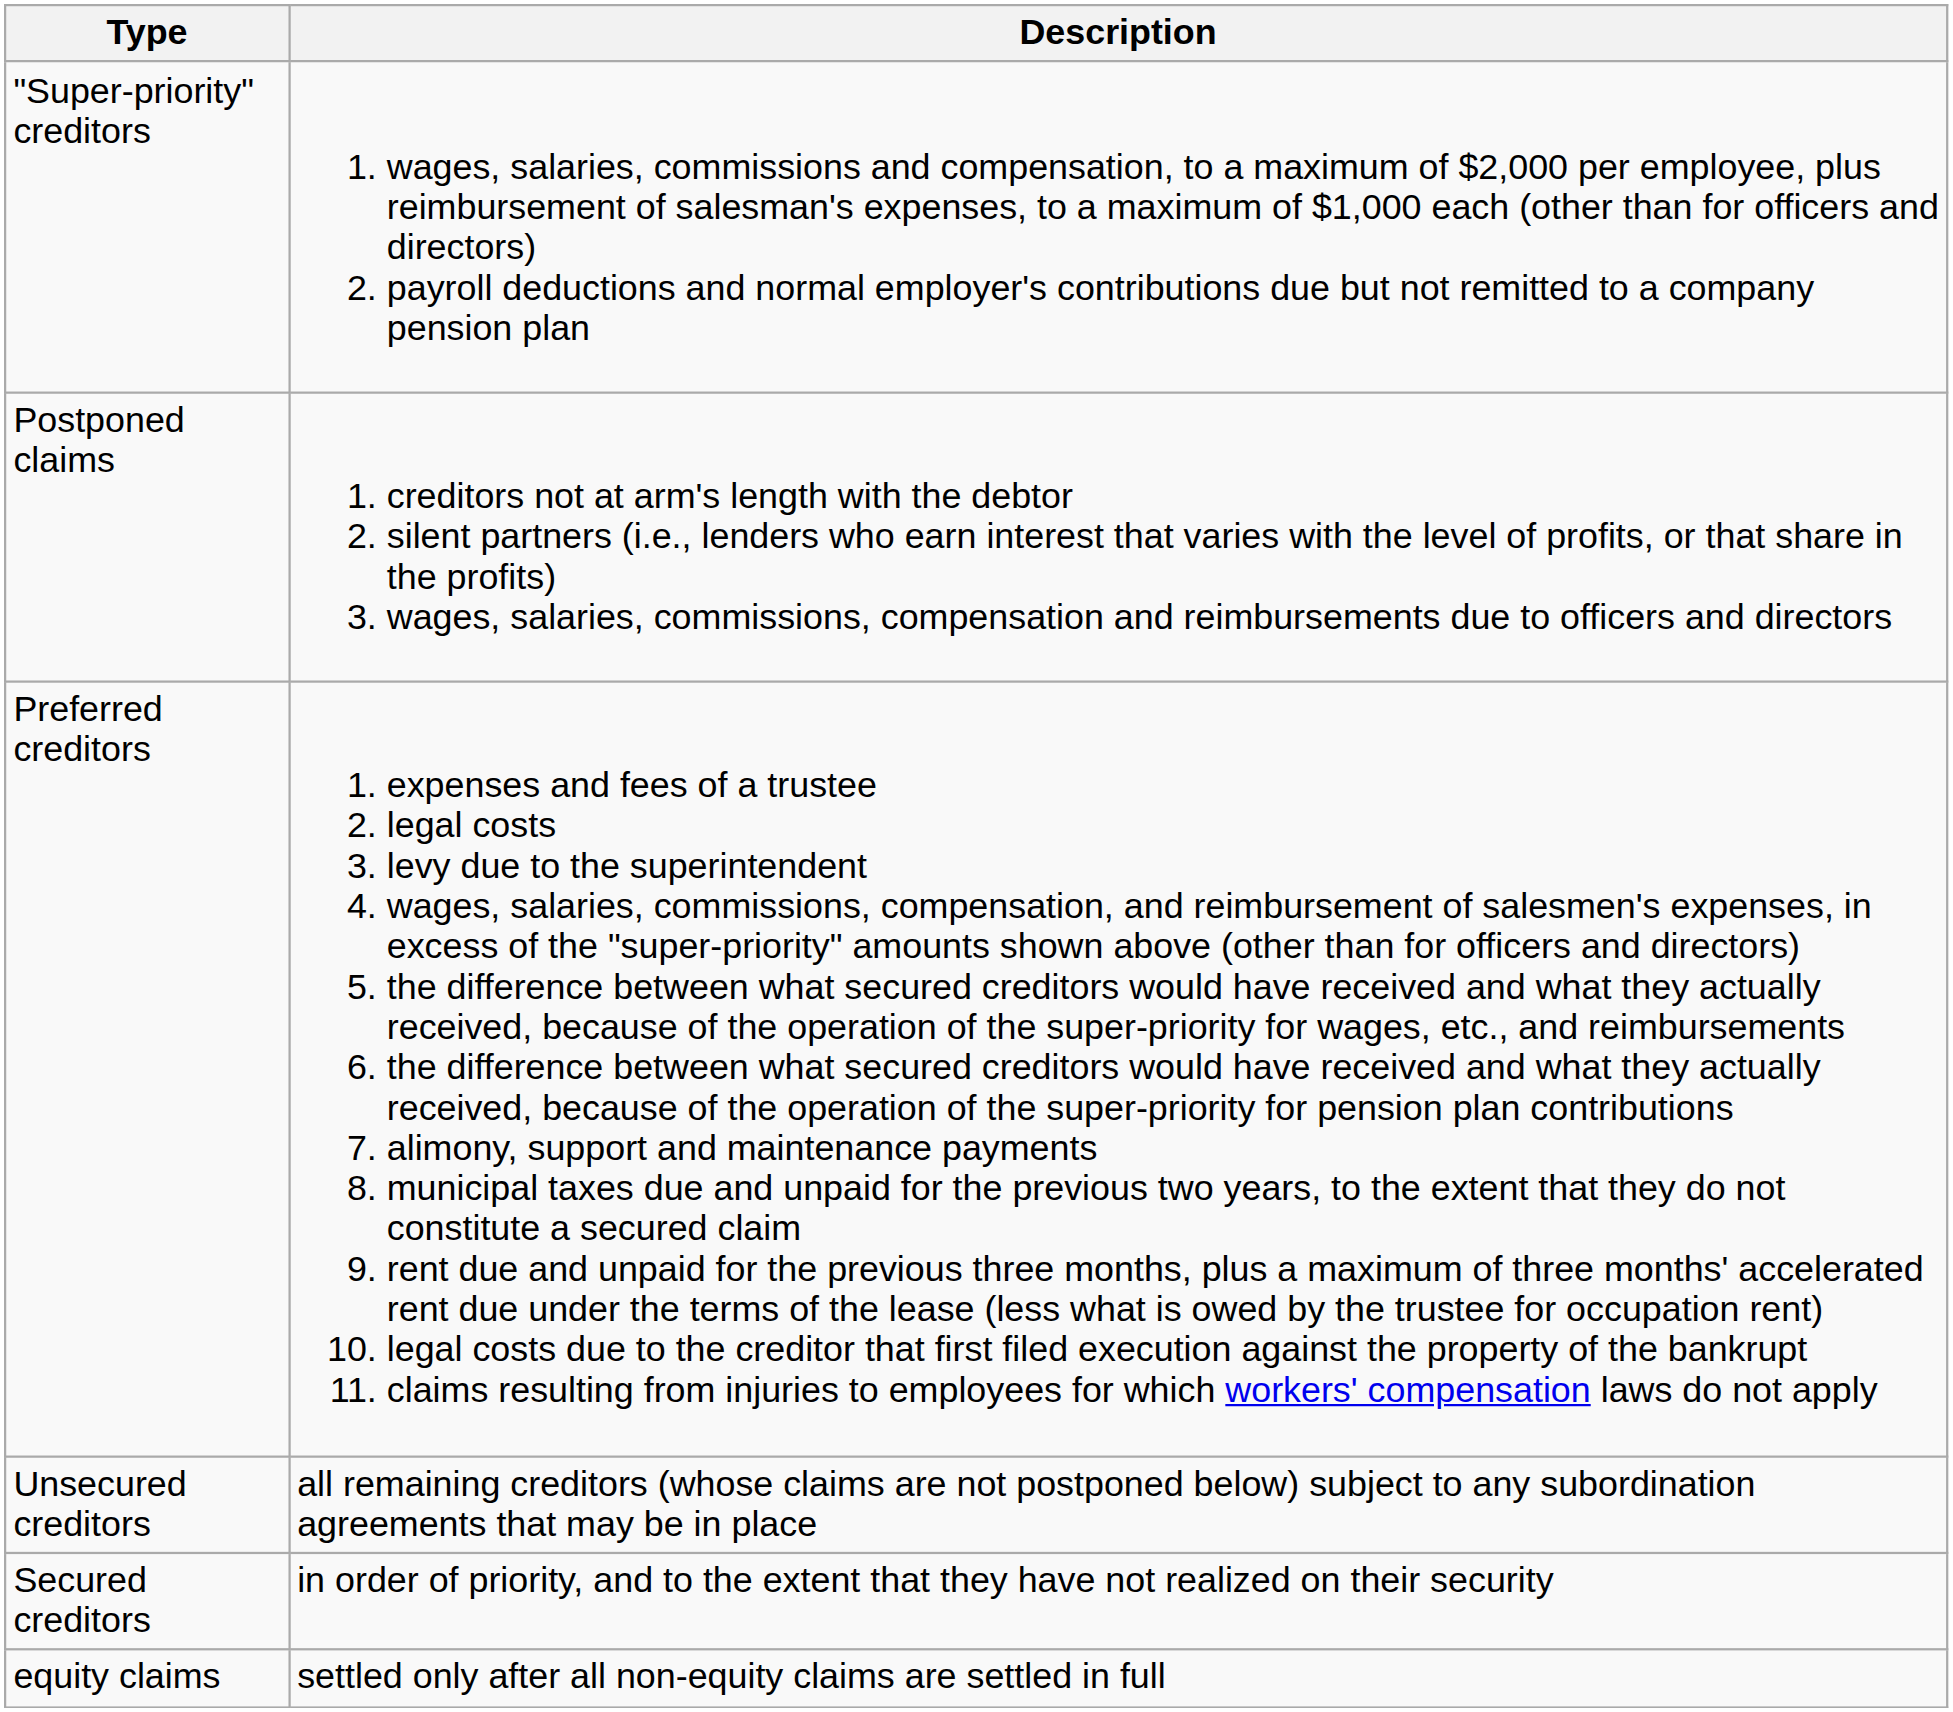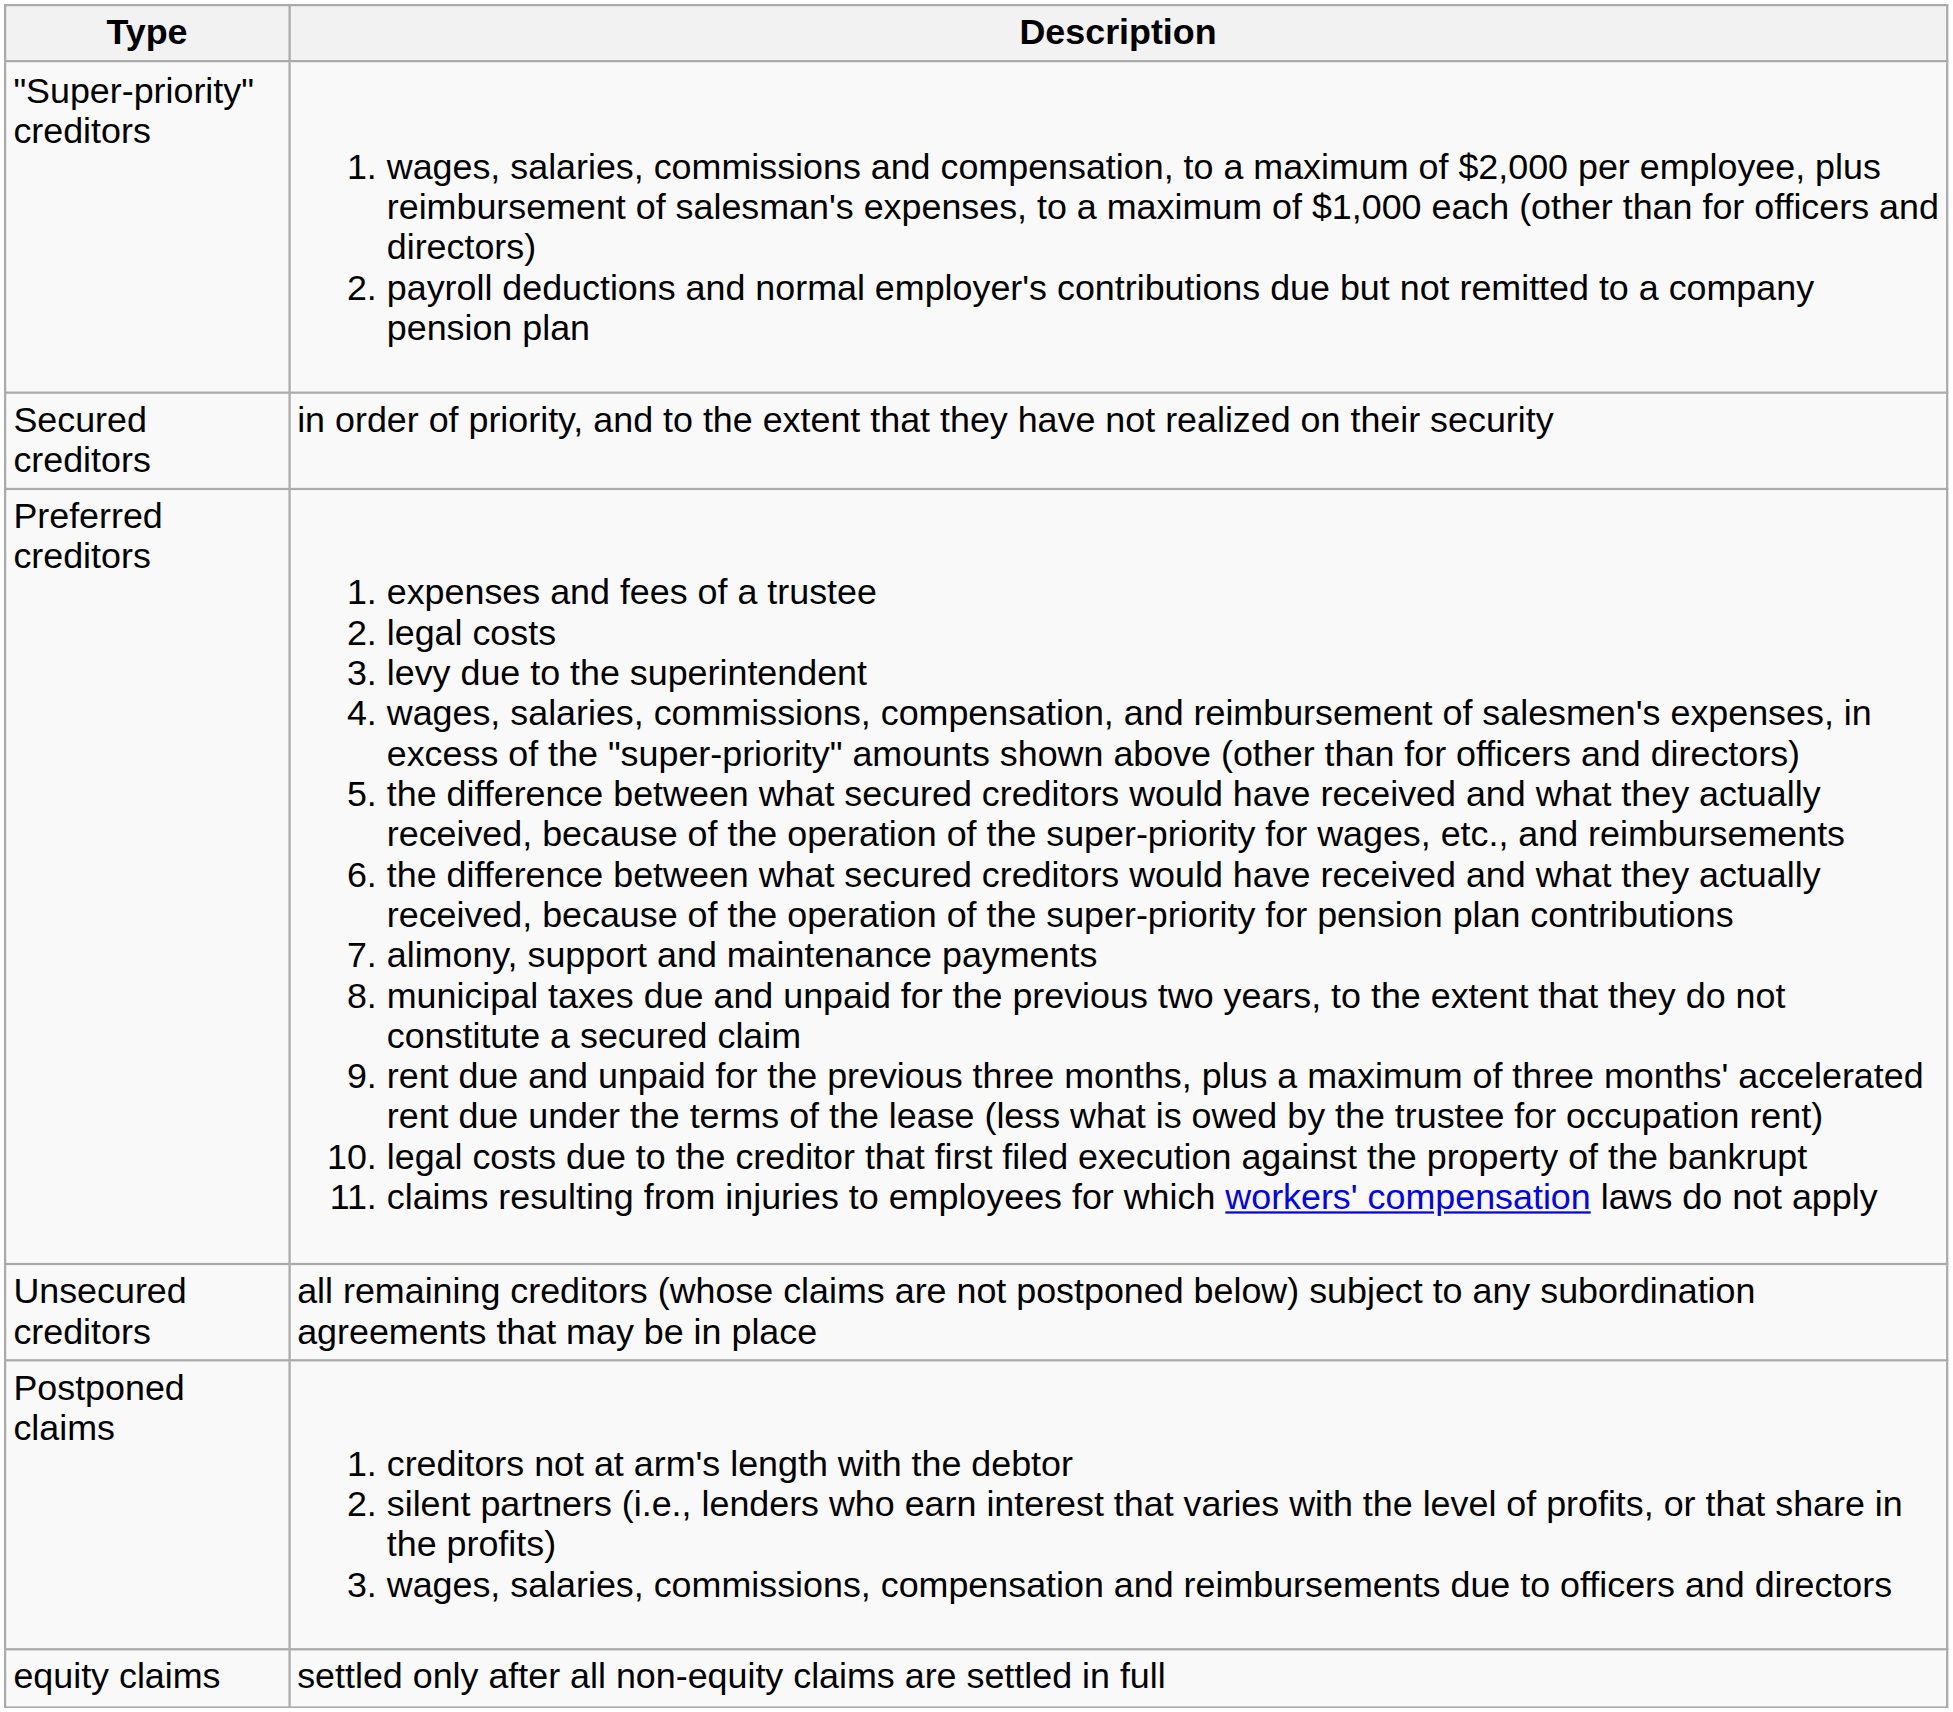rows swapped: (82, 1600) <-> (99, 440)
